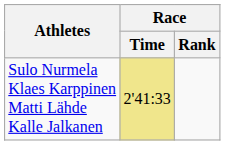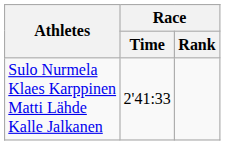(147, 99) khaki background -> (147, 99) no background
